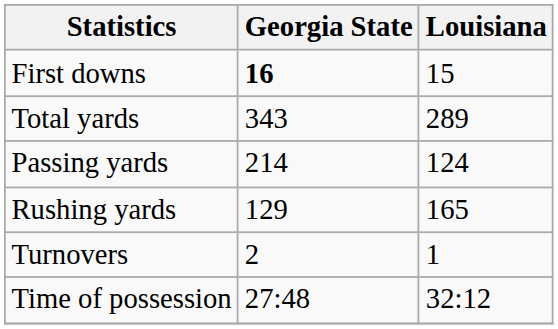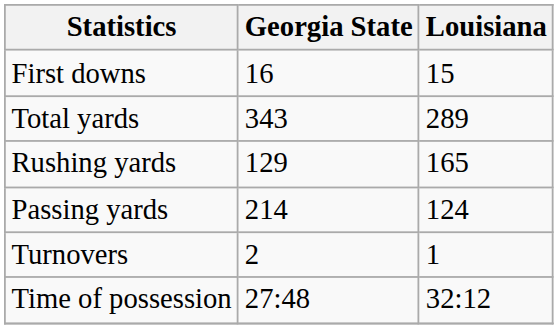(259, 72) bold -> (259, 72) normal
rows swapped: (94, 208) <-> (90, 163)
